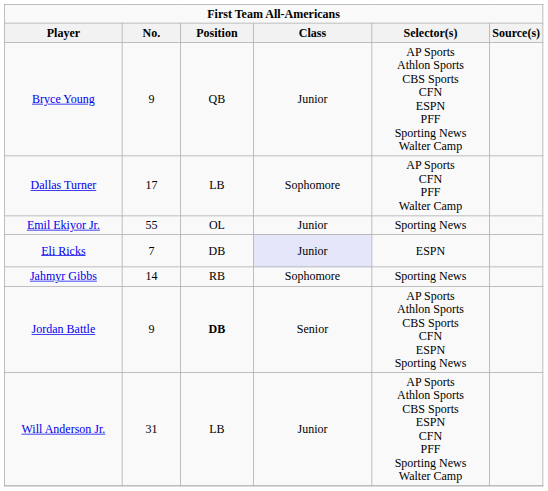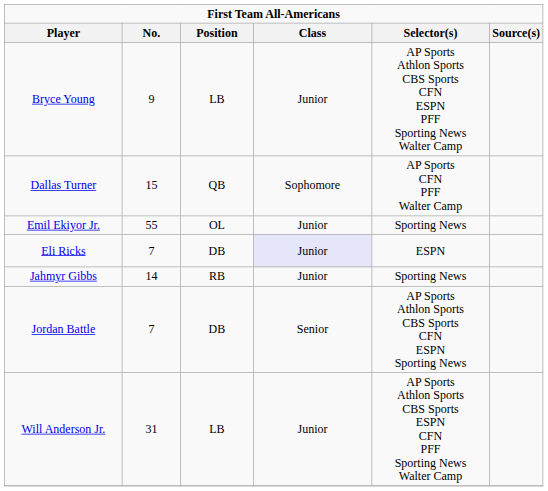(217, 99) QB -> (217, 99) LB
(151, 185) 17 -> (151, 185) 15
(217, 185) LB -> (217, 185) QB
(312, 276) Sophomore -> (312, 276) Junior
(151, 329) 9 -> (151, 329) 7
(217, 329) bold -> (217, 329) normal
